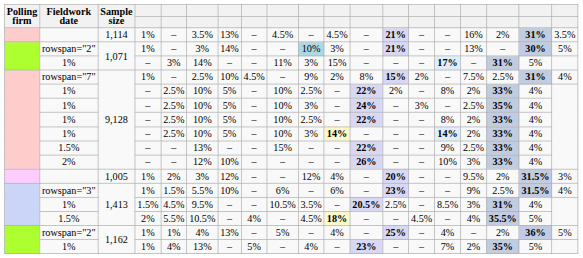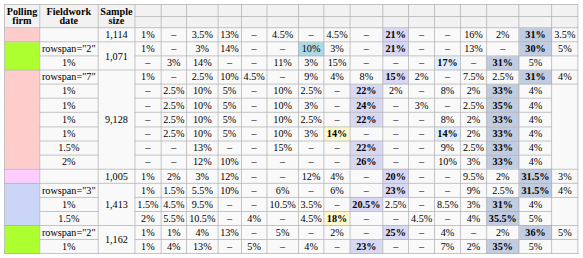(337, 77) 2% -> (337, 77) 4%
(337, 232) 4% -> (337, 232) 2%
